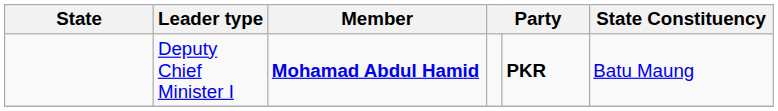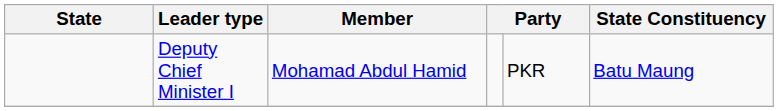(376, 70) bold -> (369, 70) normal
(526, 70) bold -> (526, 70) normal
